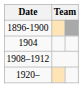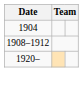- row: (28, 28)
